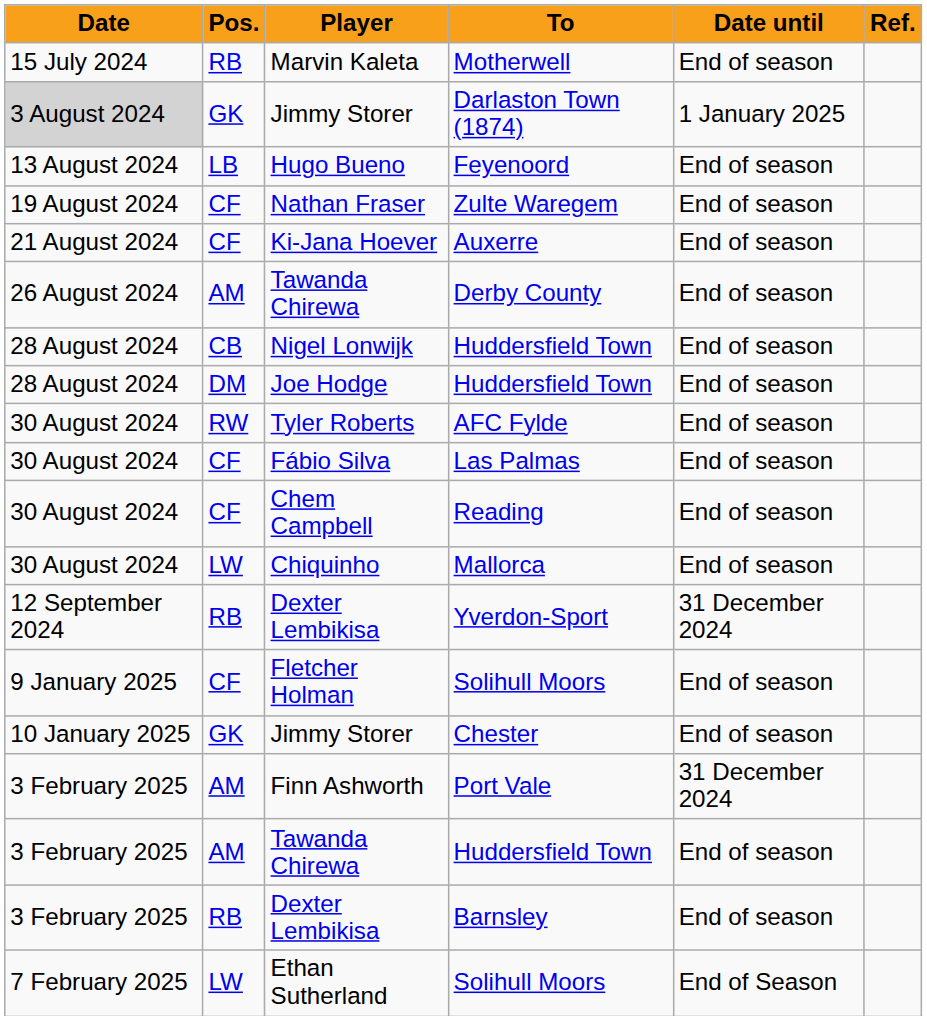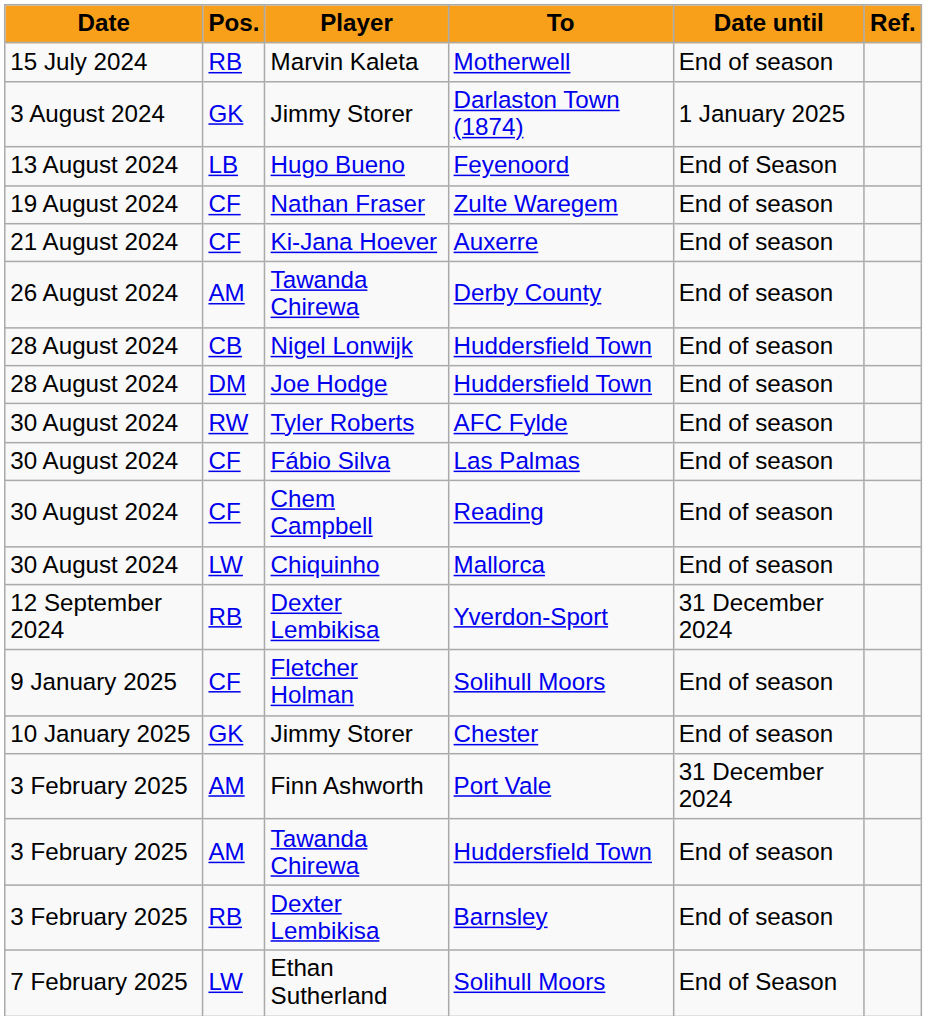(88, 113) lightgrey background -> (88, 113) no background
(756, 165) End of season -> (758, 165) End of Season
